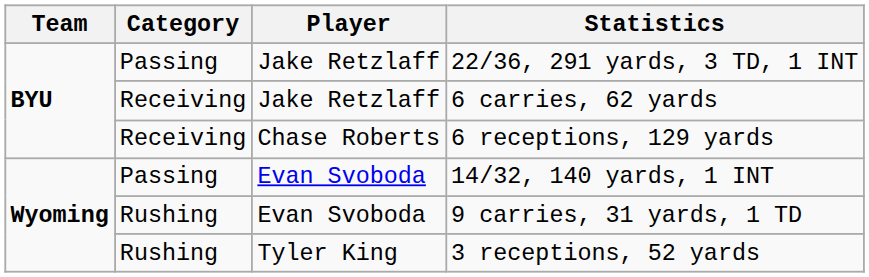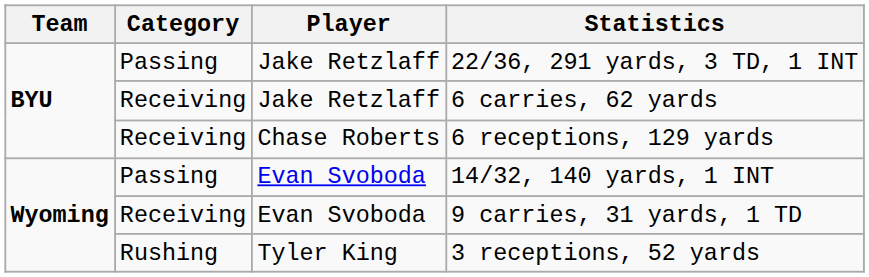(169, 215) Rushing -> (183, 215) Receiving
